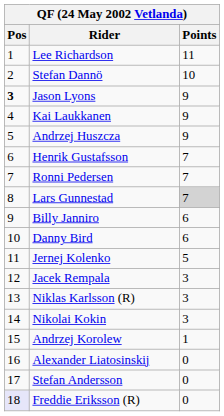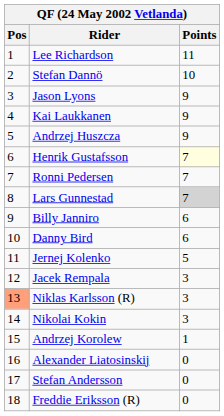(11, 95) bold -> (11, 95) normal
(186, 156) no background -> (186, 156) lightyellow background
(14, 298) no background -> (14, 298) lightsalmon background
(14, 400) lavender background -> (14, 400) no background
